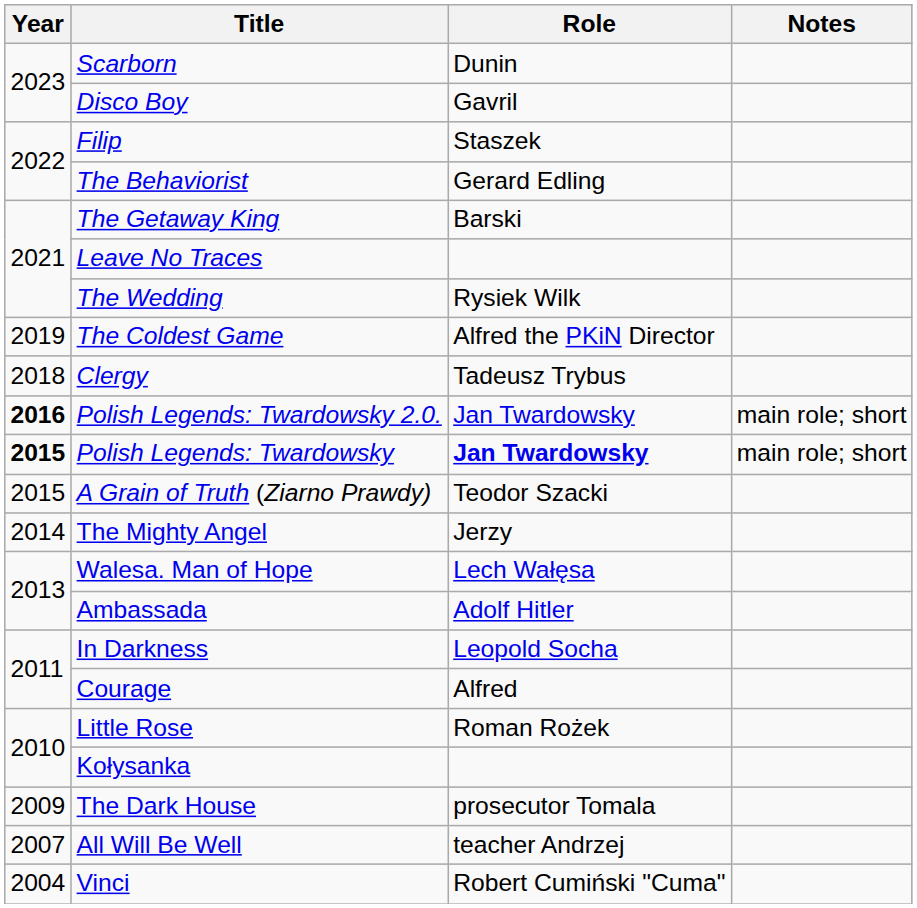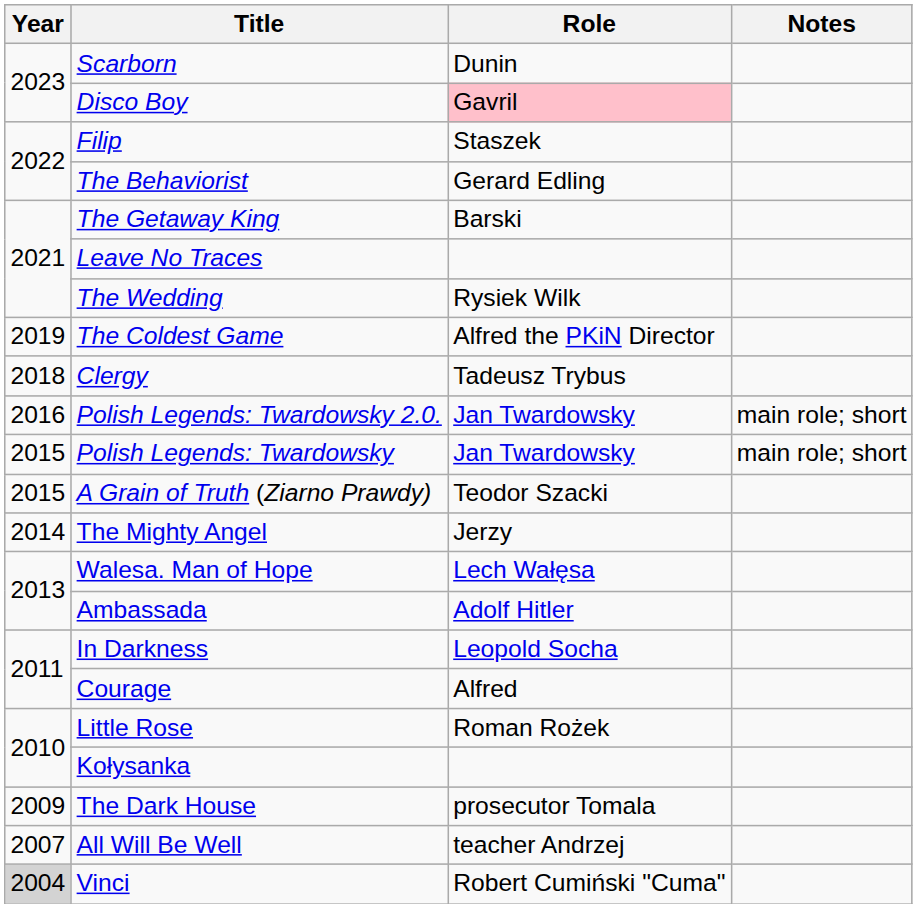(485, 102) no background -> (485, 102) pink background
(38, 414) bold -> (38, 414) normal
(38, 453) bold -> (38, 453) normal
(551, 453) bold -> (544, 453) normal
(38, 883) no background -> (38, 883) lightgrey background
